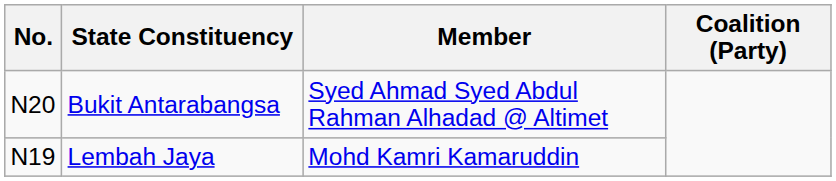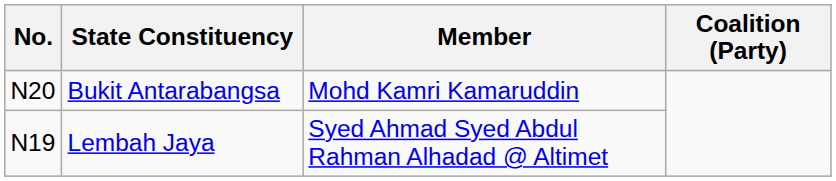(458, 104) Syed Ahmad Syed Abdul Rahman Alhadad @ Altimet -> (444, 90) Mohd Kamri Kamaruddin
(444, 156) Mohd Kamri Kamaruddin -> (458, 142) Syed Ahmad Syed Abdul Rahman Alhadad @ Altimet
